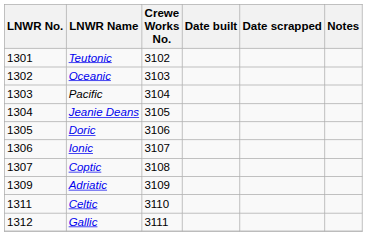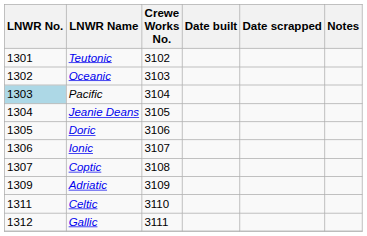(20, 94) no background -> (20, 94) lightblue background
